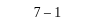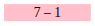(47, 12) no background -> (47, 12) pink background
